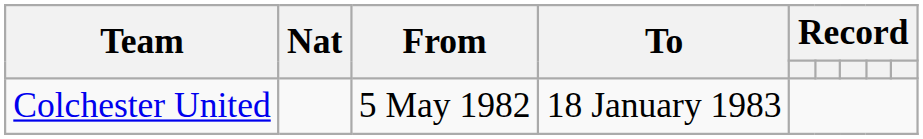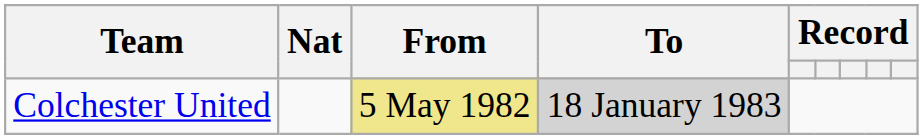(445, 105) no background -> (445, 105) khaki background
(664, 105) no background -> (664, 105) lightgrey background
